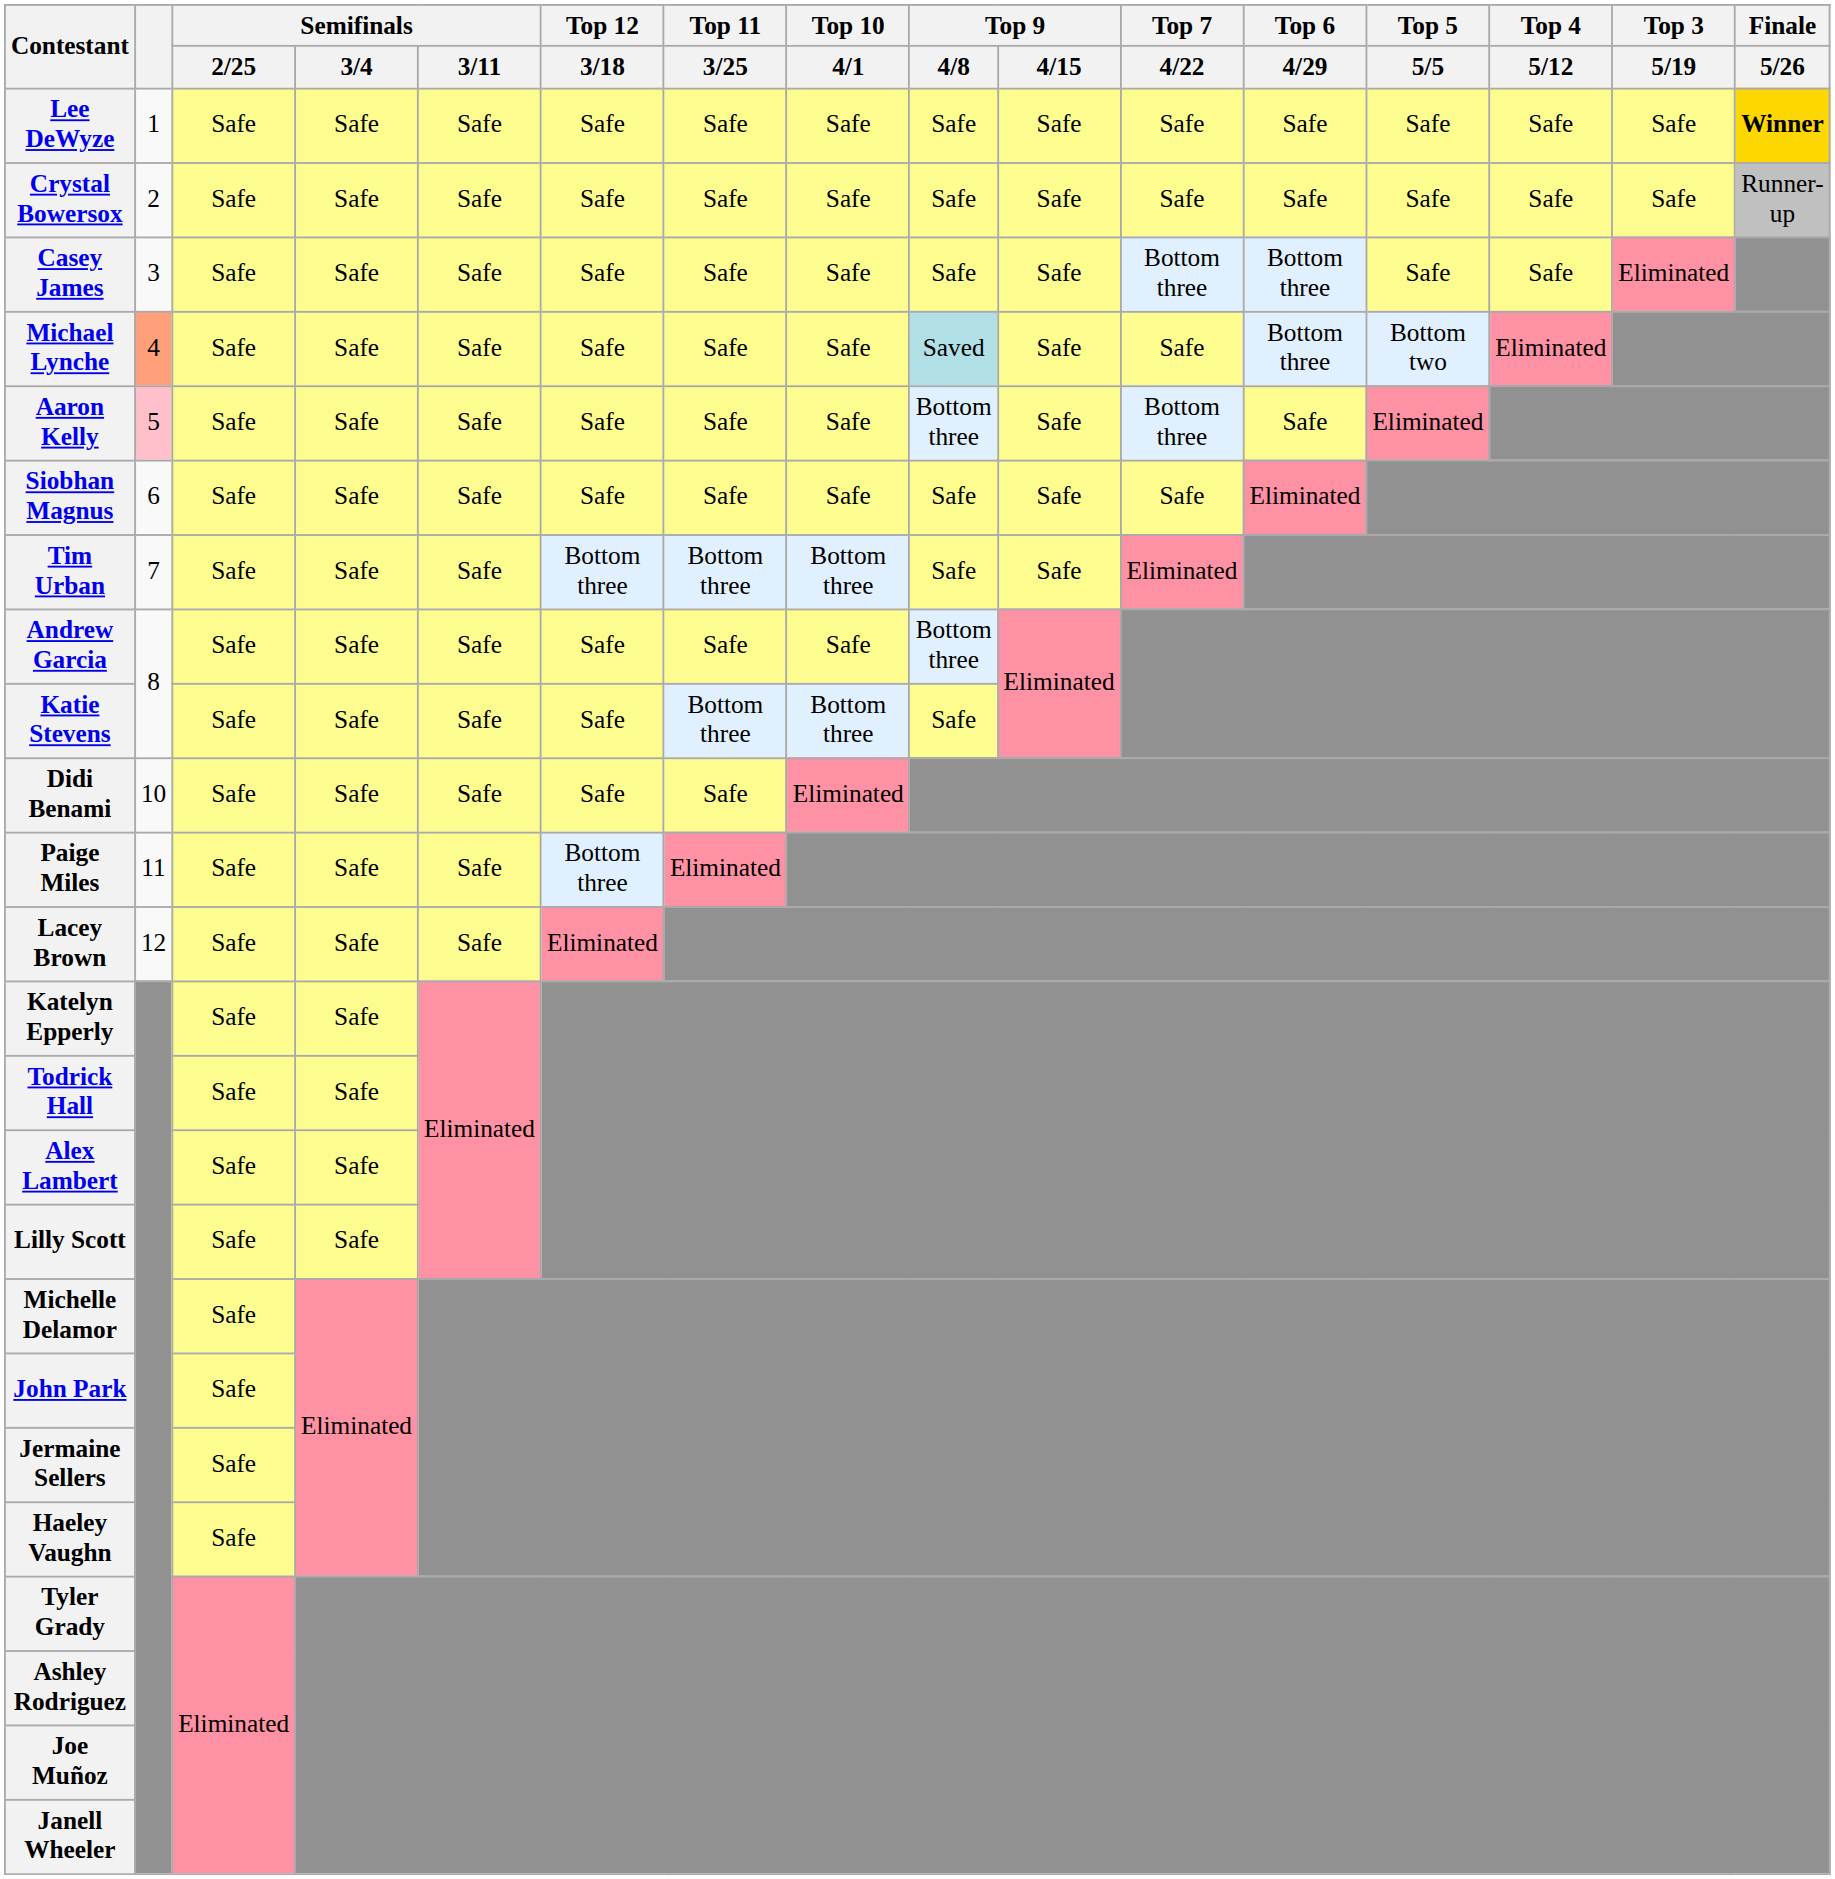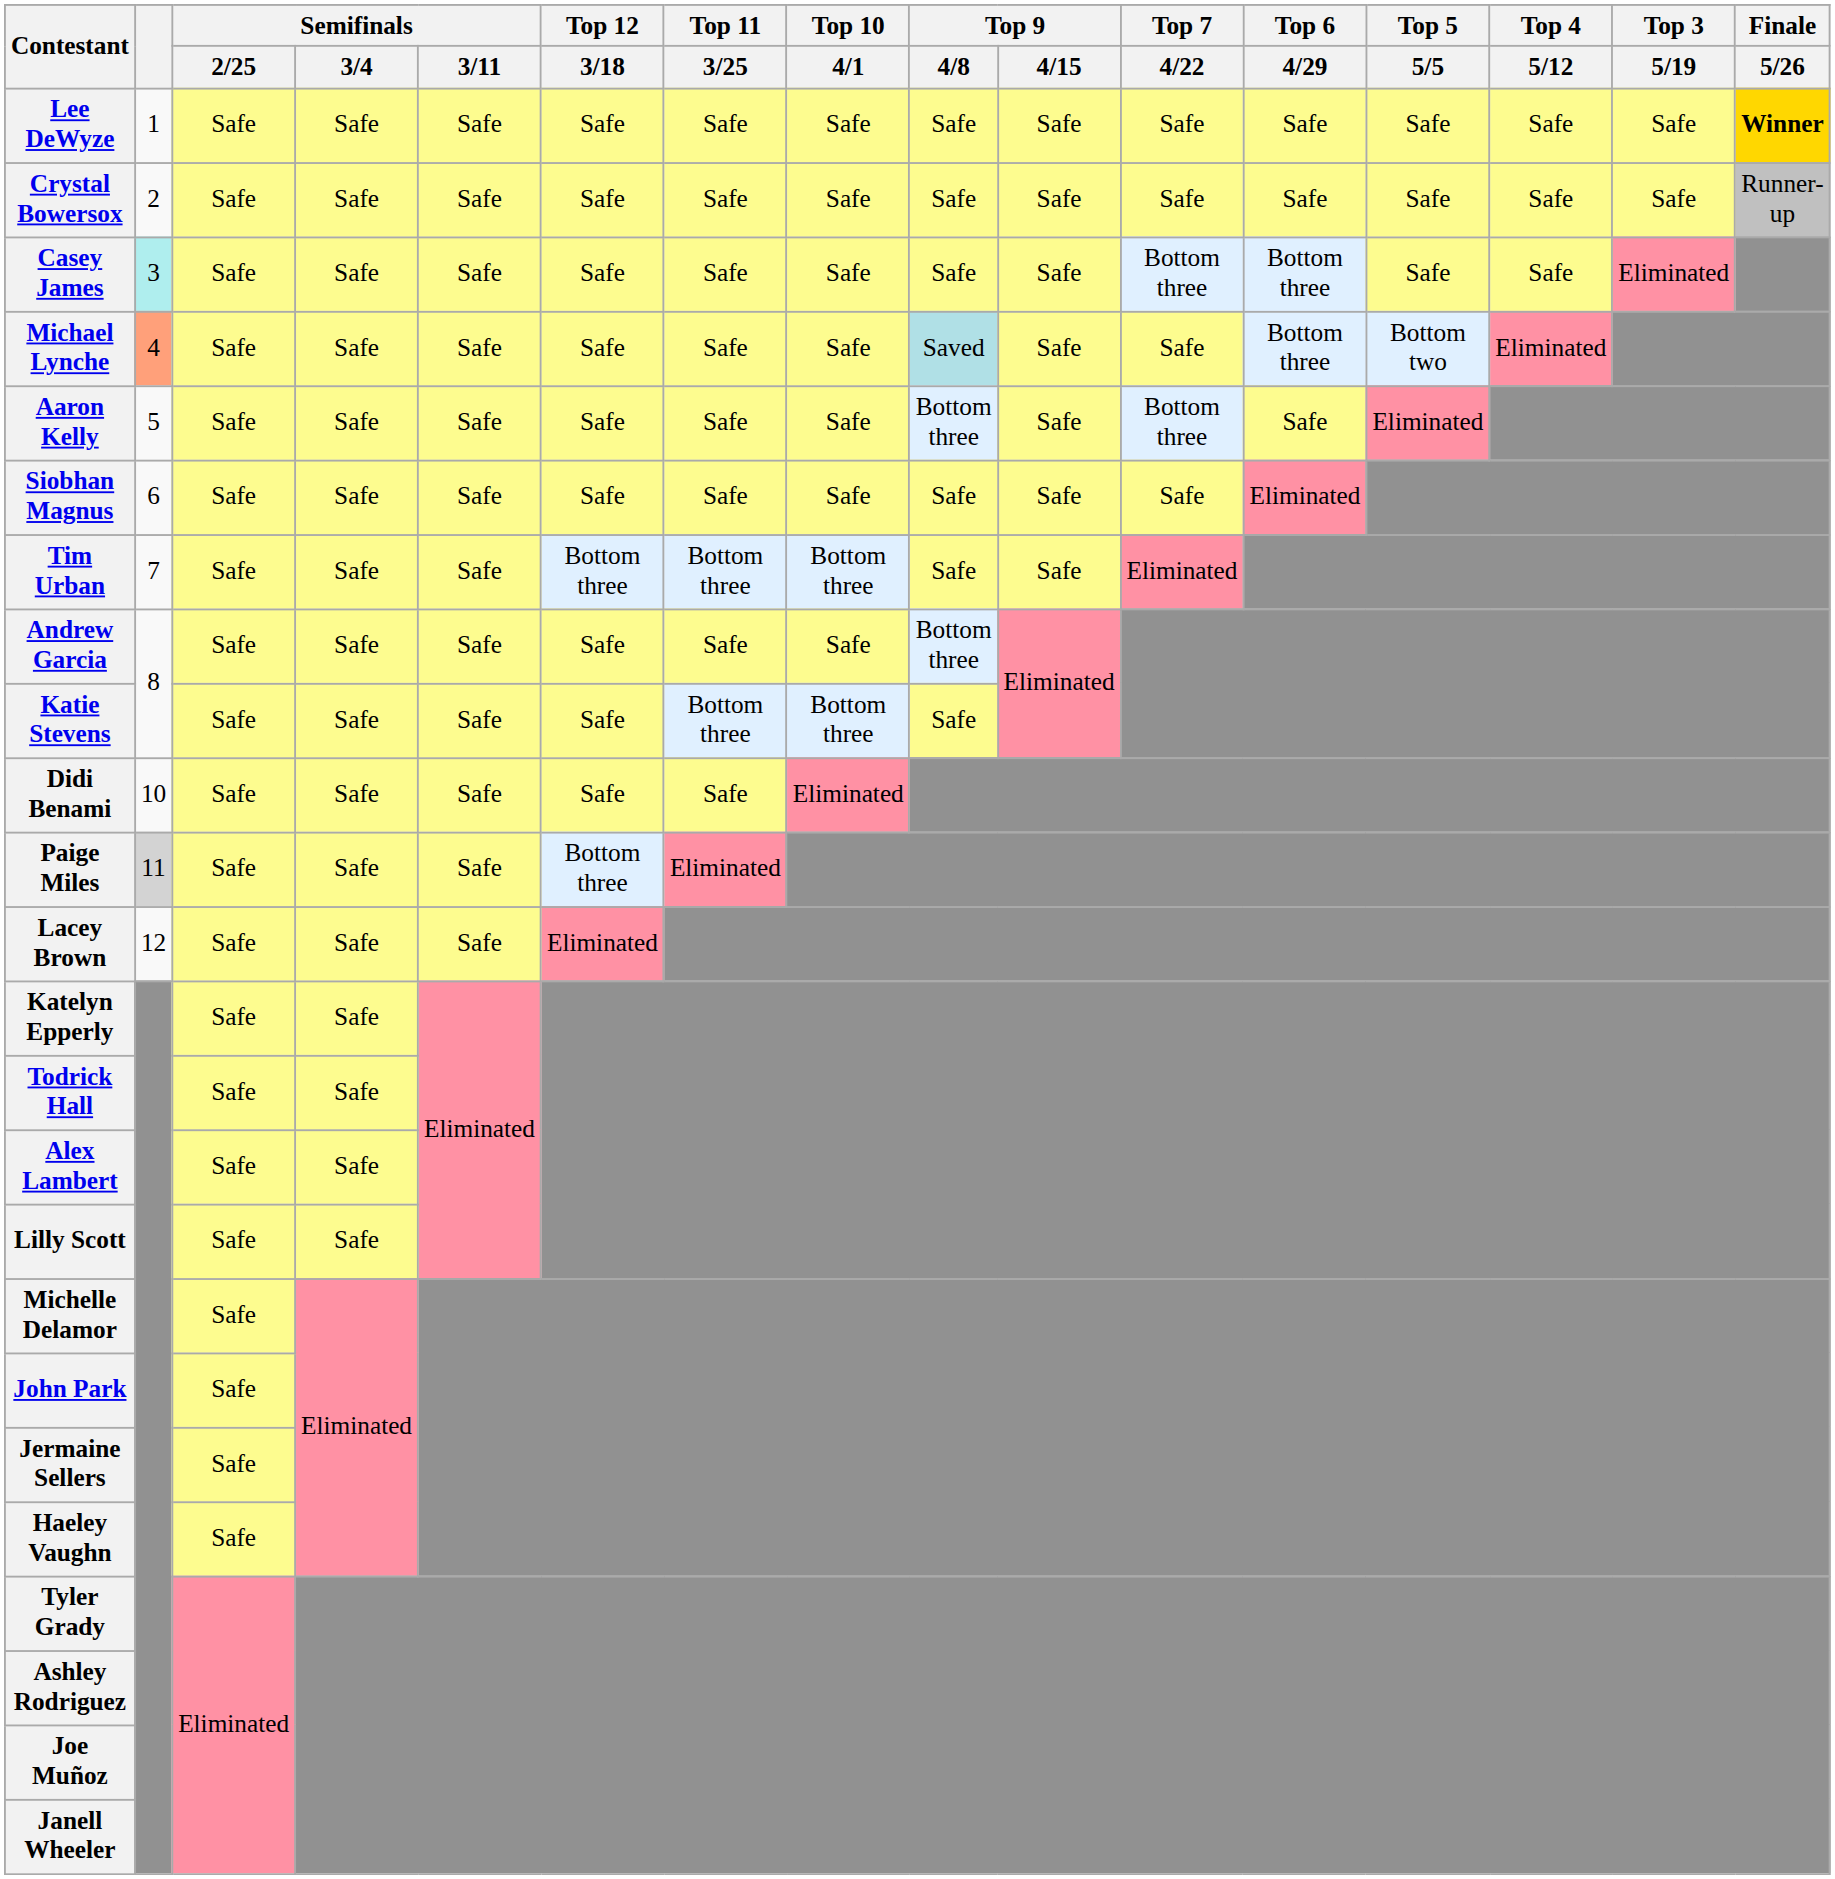(154, 273) no background -> (154, 273) paleturquoise background
(154, 422) pink background -> (154, 422) no background
(154, 868) no background -> (154, 868) lightgrey background
